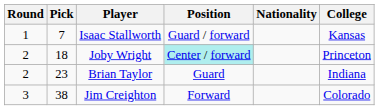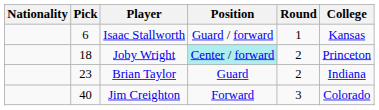columns swapped: (26, 14) <-> (287, 14)
(62, 34) 7 -> (85, 34) 6
(62, 94) 38 -> (85, 94) 40
